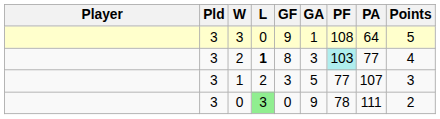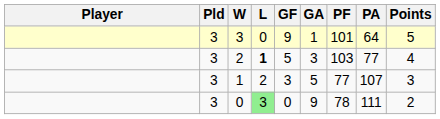(342, 37) 108 -> (342, 37) 101
(288, 59) 8 -> (288, 59) 5
(342, 59) paleturquoise background -> (342, 59) no background
